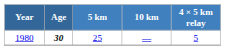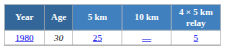(59, 38) bold -> (59, 38) normal
